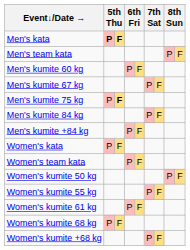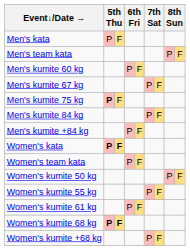(109, 38) bold -> (109, 38) normal
(119, 38) bold -> (119, 38) normal
(109, 100) normal -> (109, 100) bold
(119, 100) bold -> (119, 100) normal
(109, 146) normal -> (109, 146) bold
(119, 146) normal -> (119, 146) bold
(109, 223) normal -> (109, 223) bold
(119, 223) normal -> (119, 223) bold
